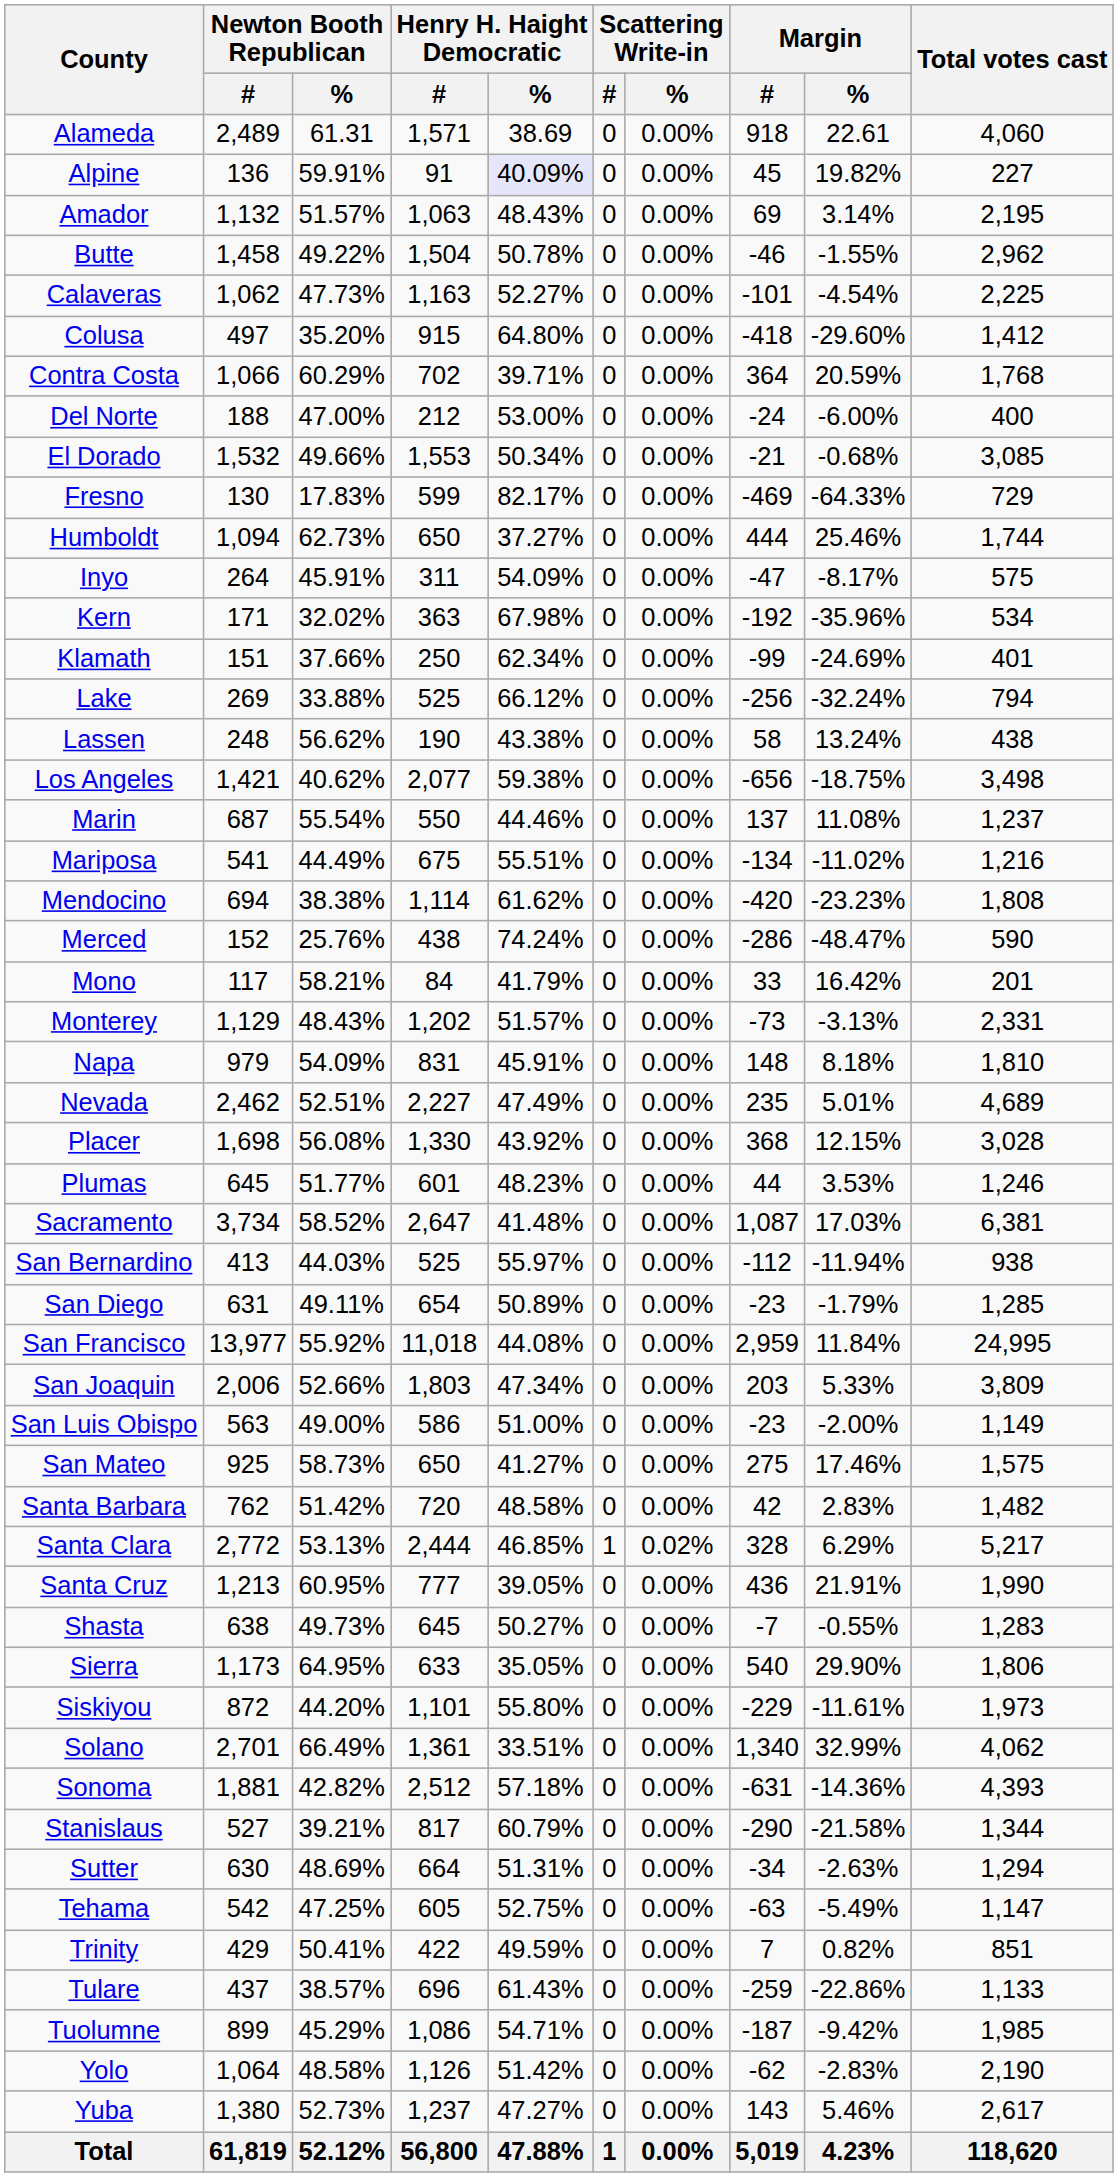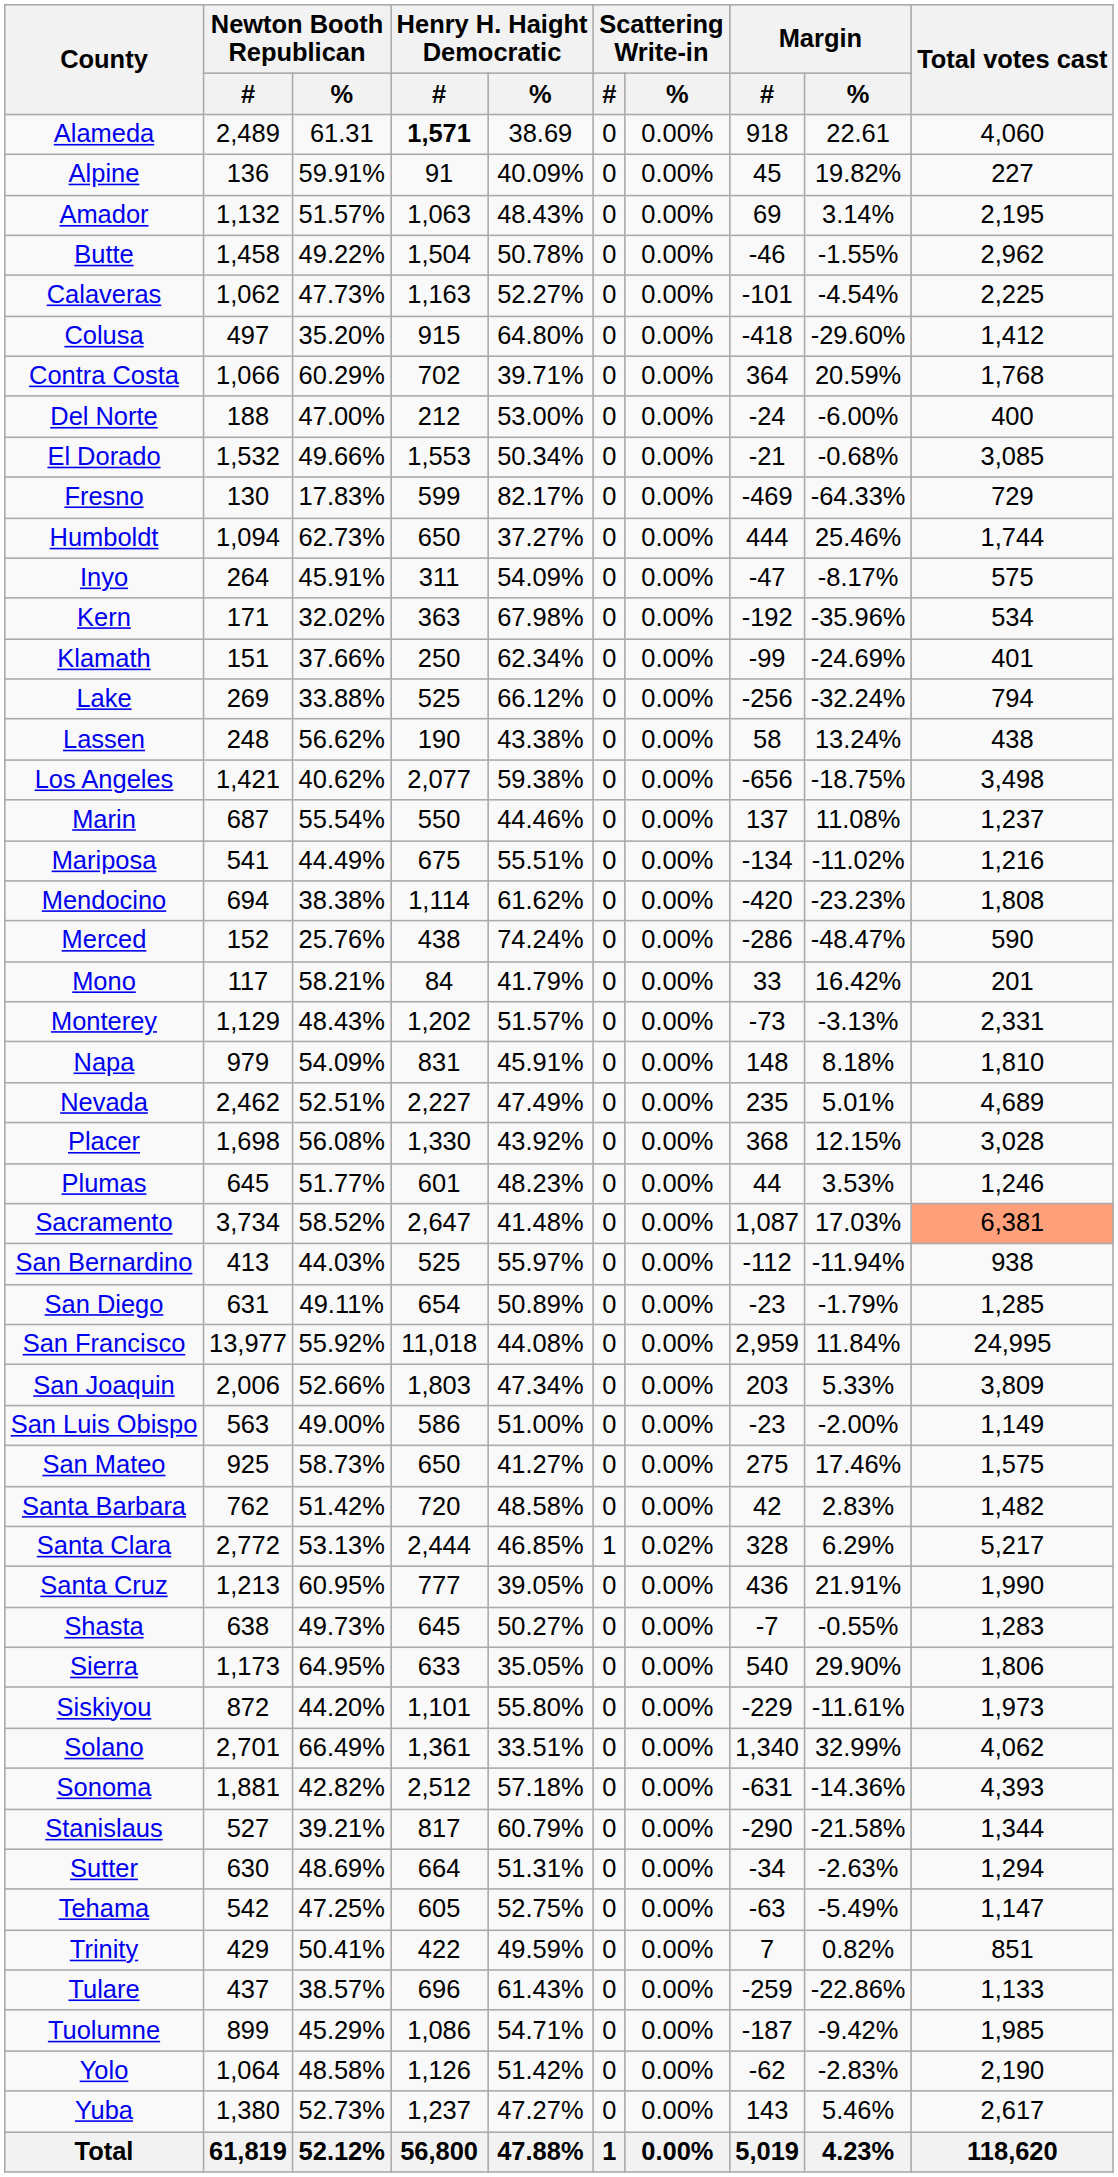(439, 133) normal -> (439, 133) bold
(540, 174) lavender background -> (540, 174) no background
(1012, 1223) no background -> (1012, 1223) lightsalmon background
